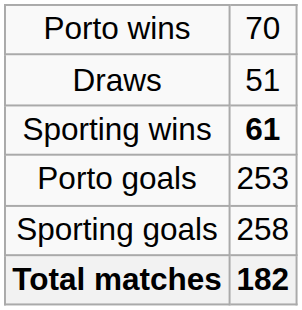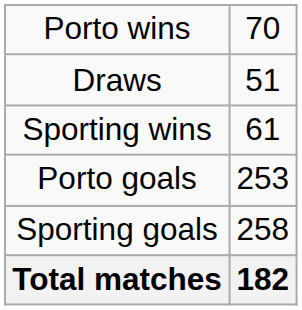(263, 129) bold -> (263, 129) normal
